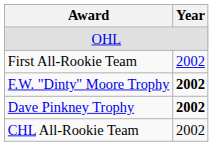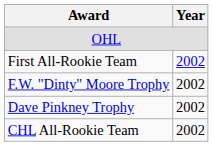(191, 84) bold -> (191, 84) normal
(191, 107) bold -> (191, 107) normal
